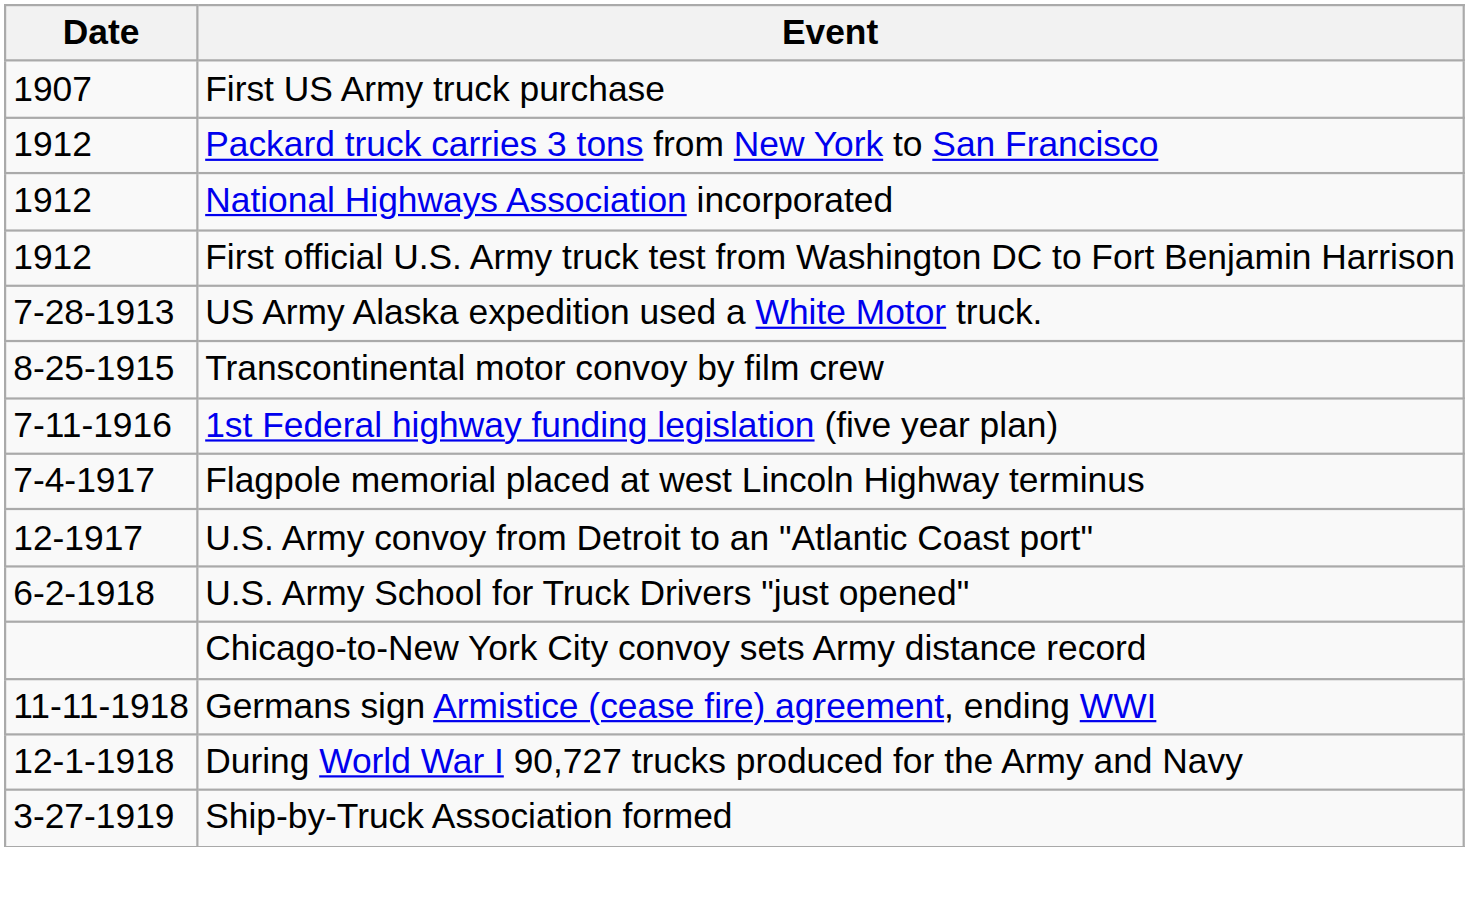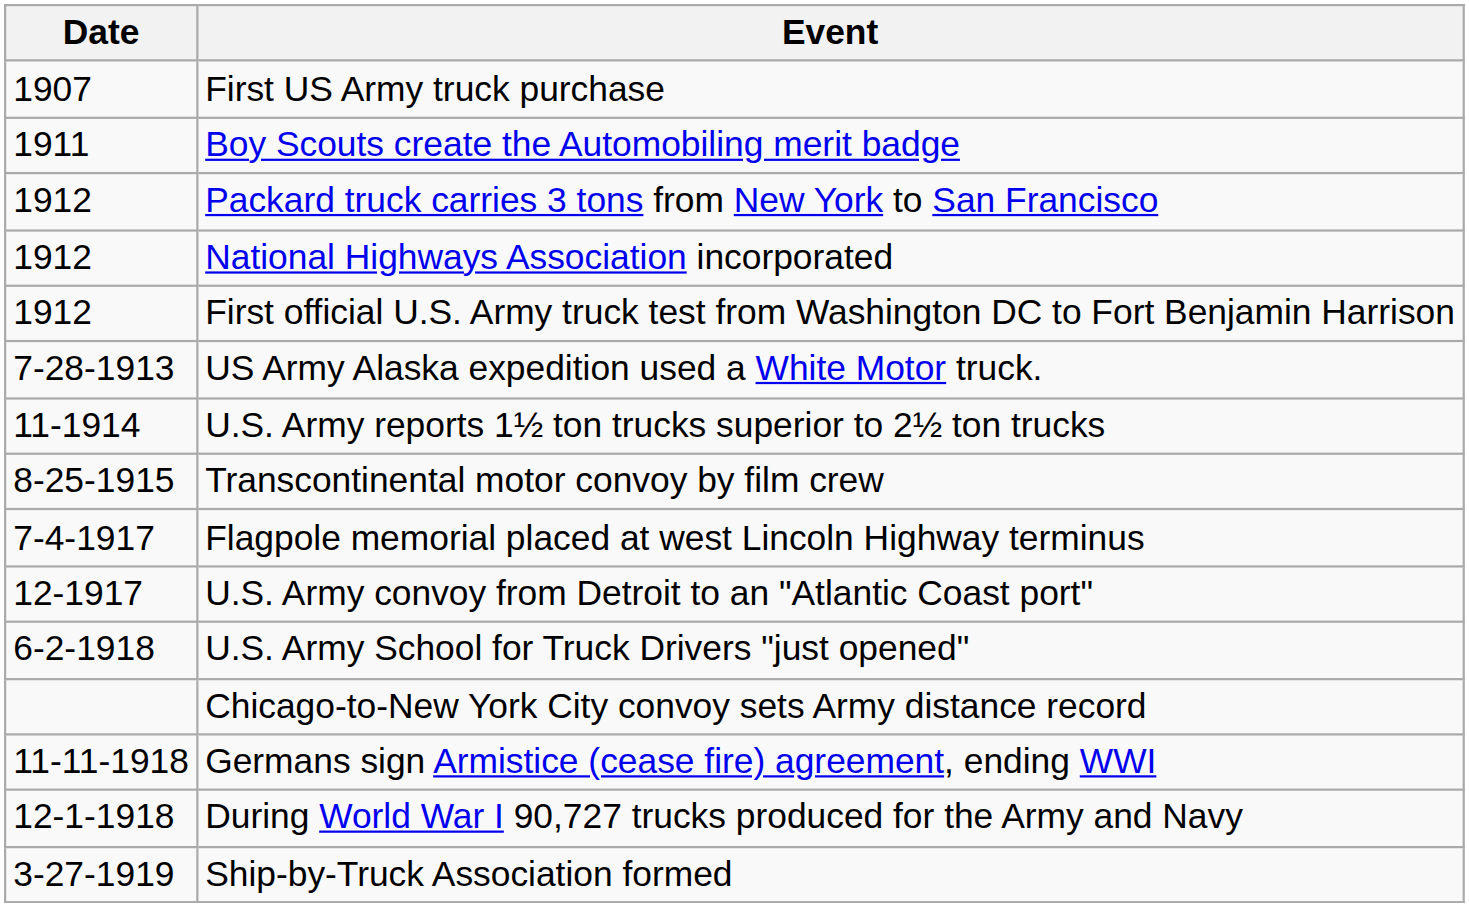+ row: (583, 144)
+ row: (655, 425)
- row: (632, 425)
